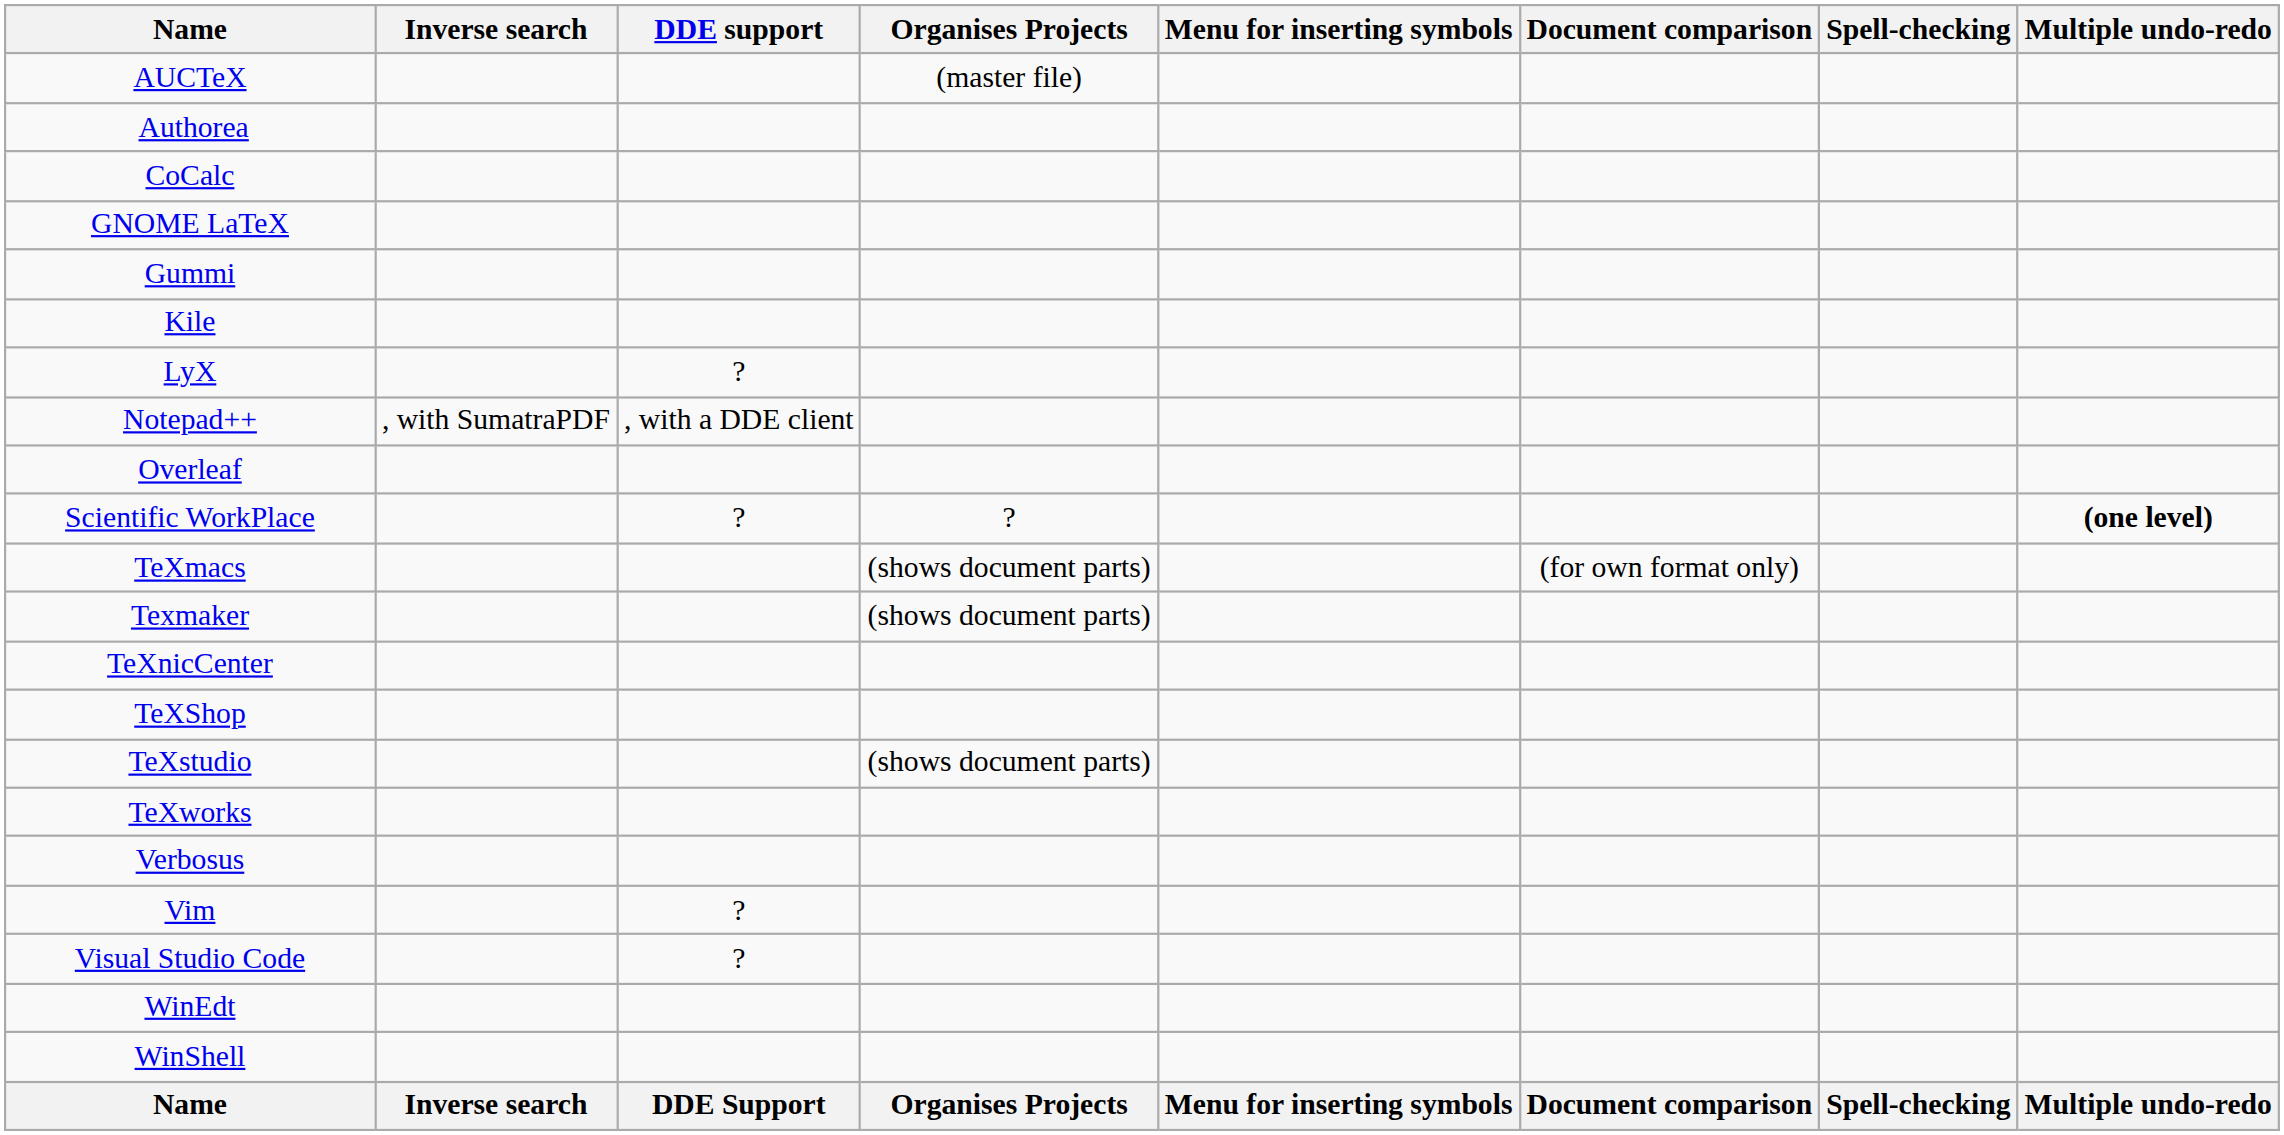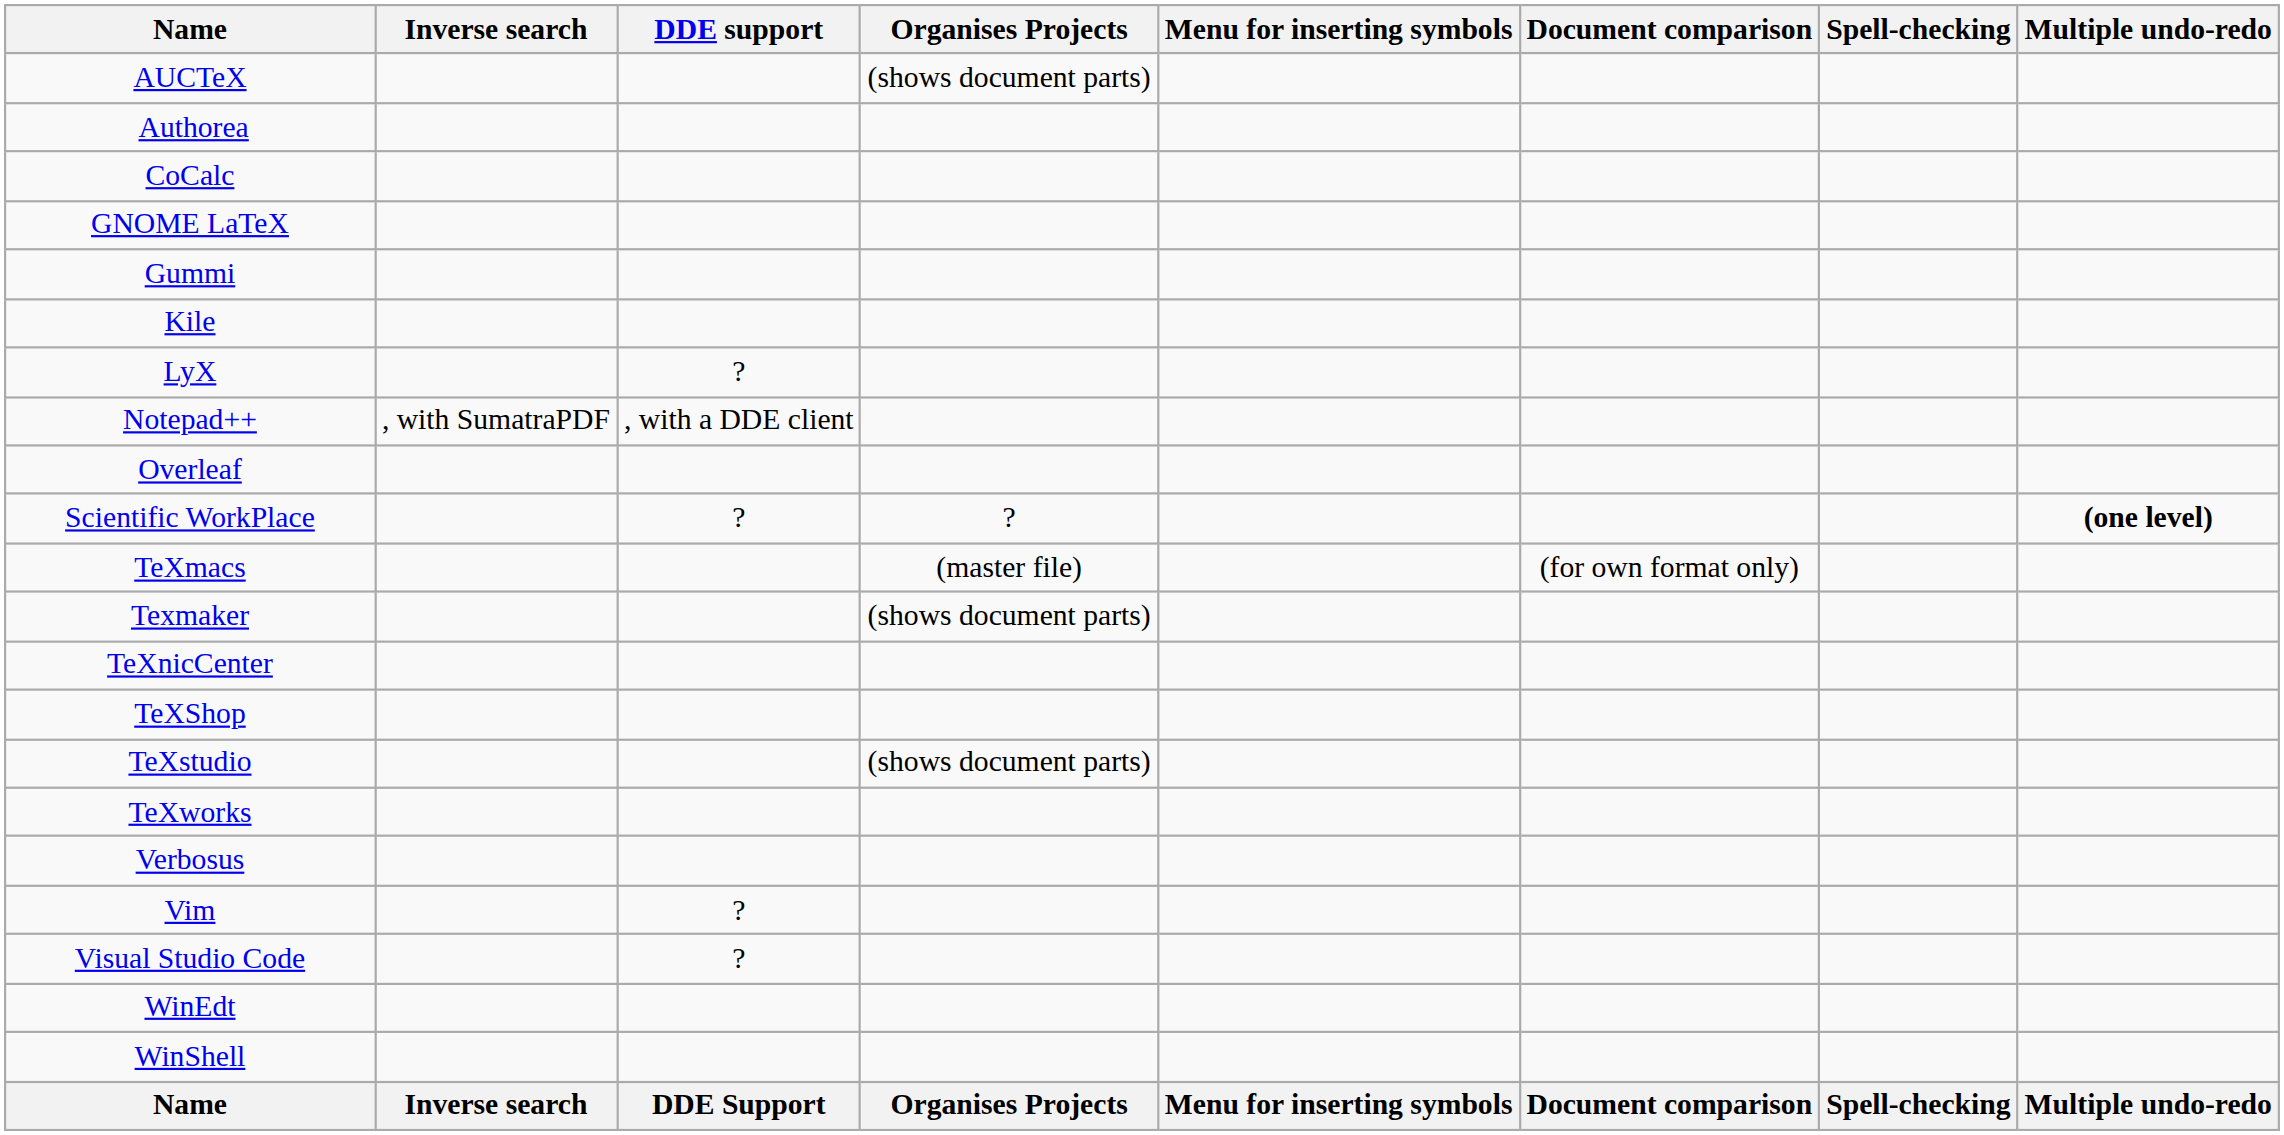(1009, 77) (master file) -> (1009, 77) (shows document parts)
(1009, 566) (shows document parts) -> (1009, 566) (master file)
